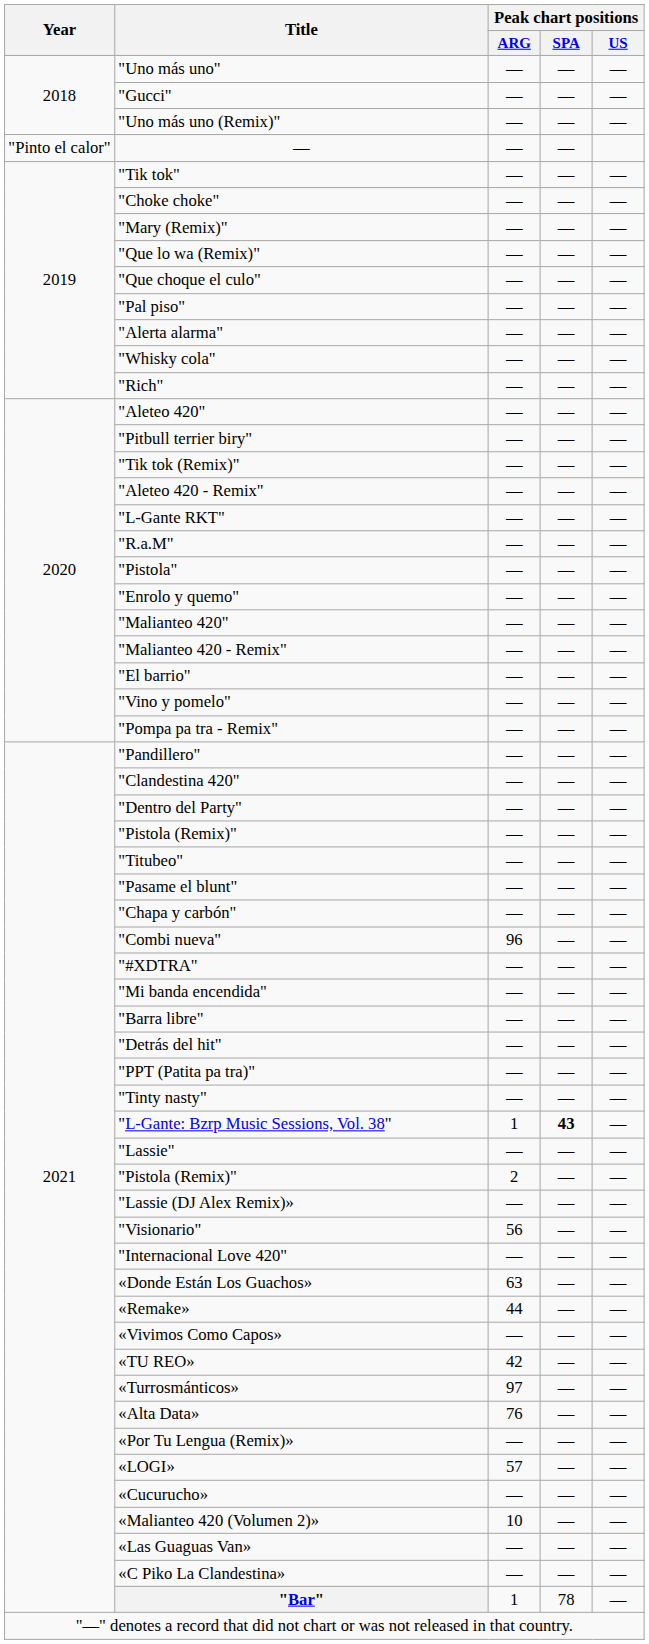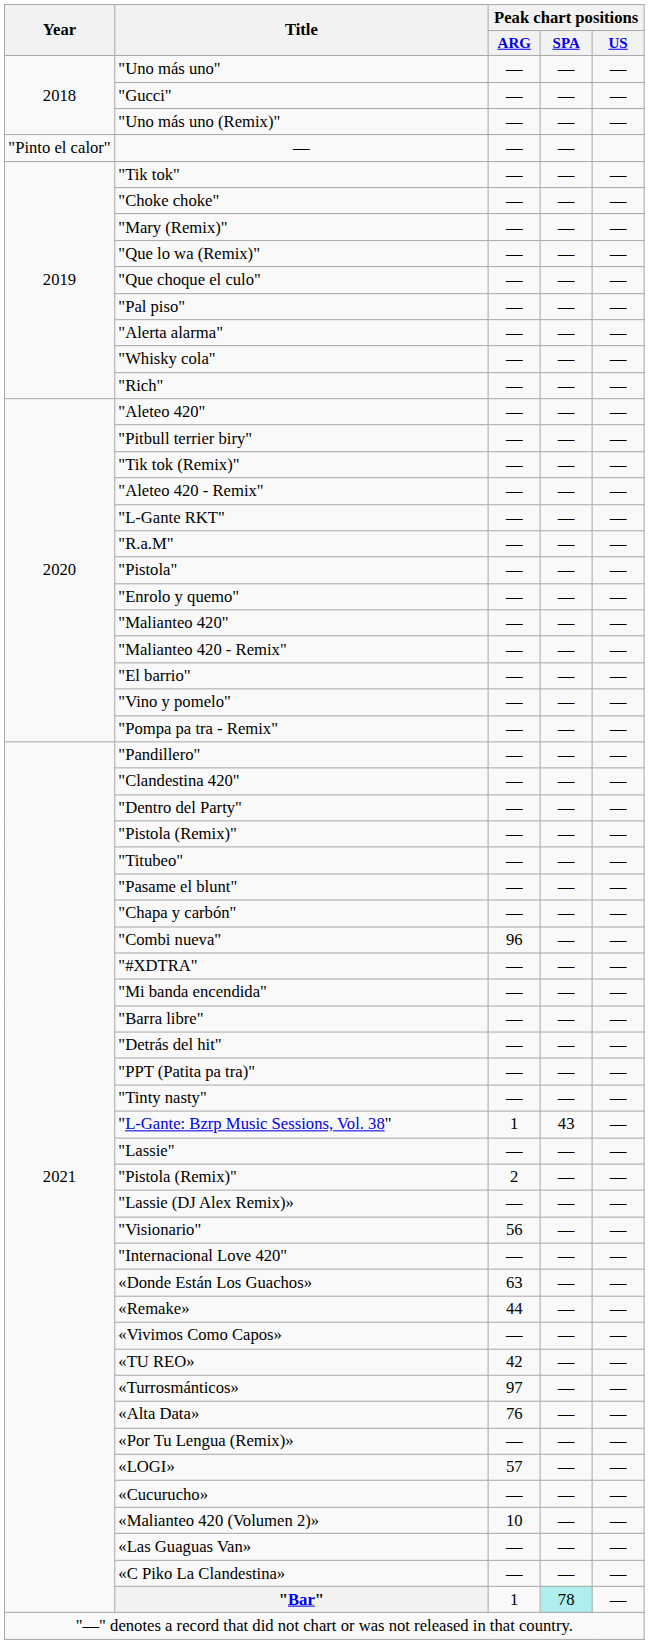(566, 1124) bold -> (566, 1124) normal
(566, 1599) no background -> (566, 1599) paleturquoise background
